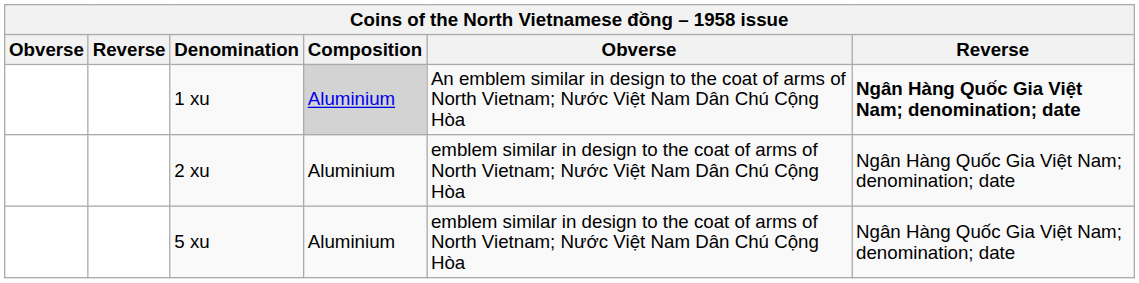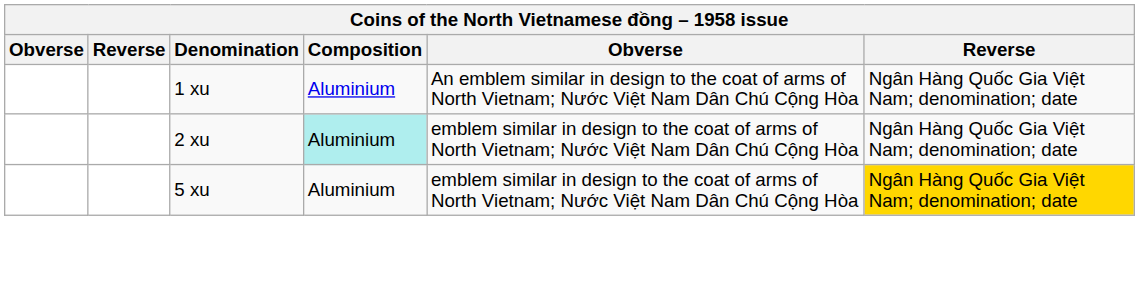(351, 100) lightgrey background -> (351, 89) no background
(969, 100) bold -> (977, 89) normal
(351, 171) no background -> (351, 140) paleturquoise background
(989, 242) no background -> (977, 190) gold background
